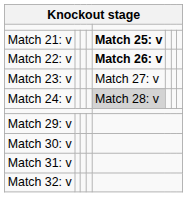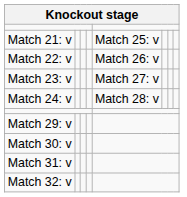(129, 40) bold -> (127, 40) normal
(129, 60) bold -> (127, 60) normal
(127, 99) lightgrey background -> (127, 99) no background
